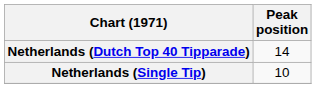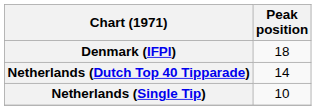+ row: (129, 51)
